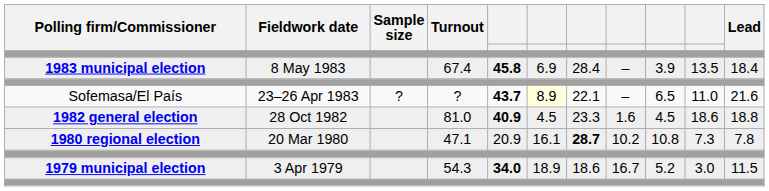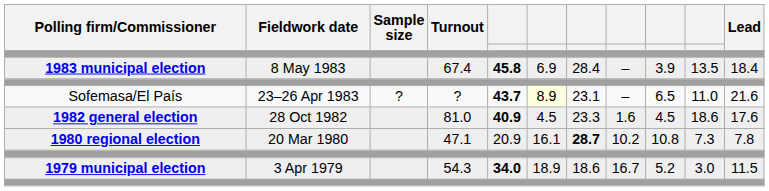(586, 96) 22.1 -> (586, 96) 23.1
(744, 118) 18.8 -> (744, 118) 17.6
